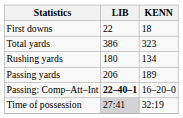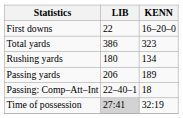(147, 28) 18 -> (159, 28) 16–20–0
(120, 90) bold -> (120, 90) normal
(159, 90) 16–20–0 -> (147, 90) 18
